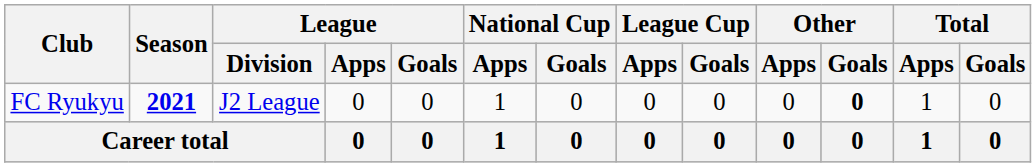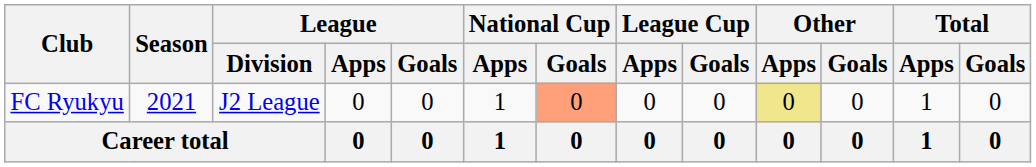(171, 102) bold -> (171, 102) normal
(576, 102) no background -> (576, 102) lightsalmon background
(789, 102) no background -> (789, 102) khaki background
(858, 102) bold -> (858, 102) normal
